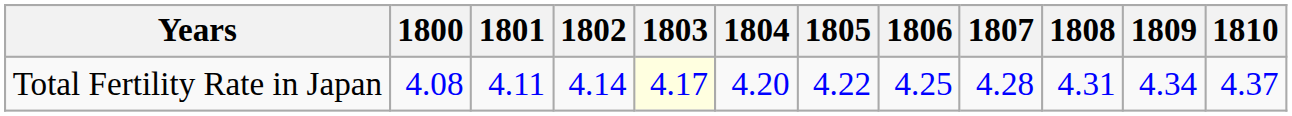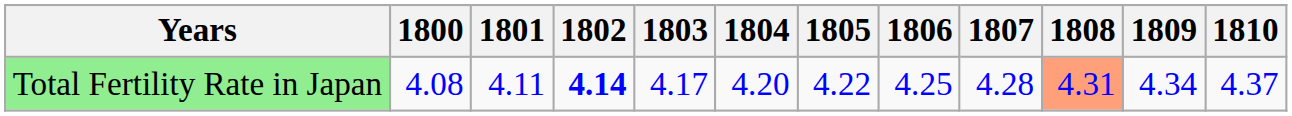(197, 83) no background -> (197, 83) lightgreen background
(598, 83) normal -> (598, 83) bold
(679, 83) lightyellow background -> (679, 83) no background
(1087, 83) no background -> (1087, 83) lightsalmon background
